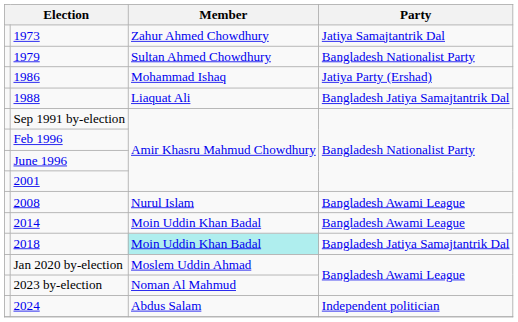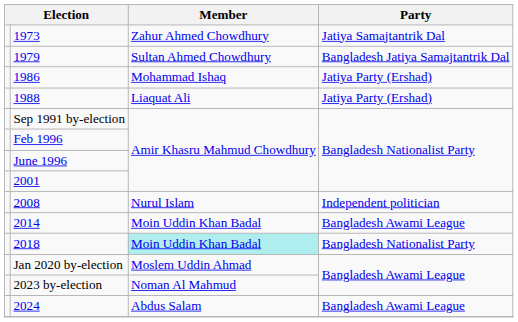(398, 56) Bangladesh Nationalist Party -> (416, 56) Bangladesh Jatiya Samajtantrik Dal
(416, 98) Bangladesh Jatiya Samajtantrik Dal -> (377, 98) Jatiya Party (Ershad)
(393, 202) Bangladesh Awami League -> (381, 202) Independent politician
(416, 243) Bangladesh Jatiya Samajtantrik Dal -> (398, 243) Bangladesh Nationalist Party
(381, 306) Independent politician -> (393, 306) Bangladesh Awami League
